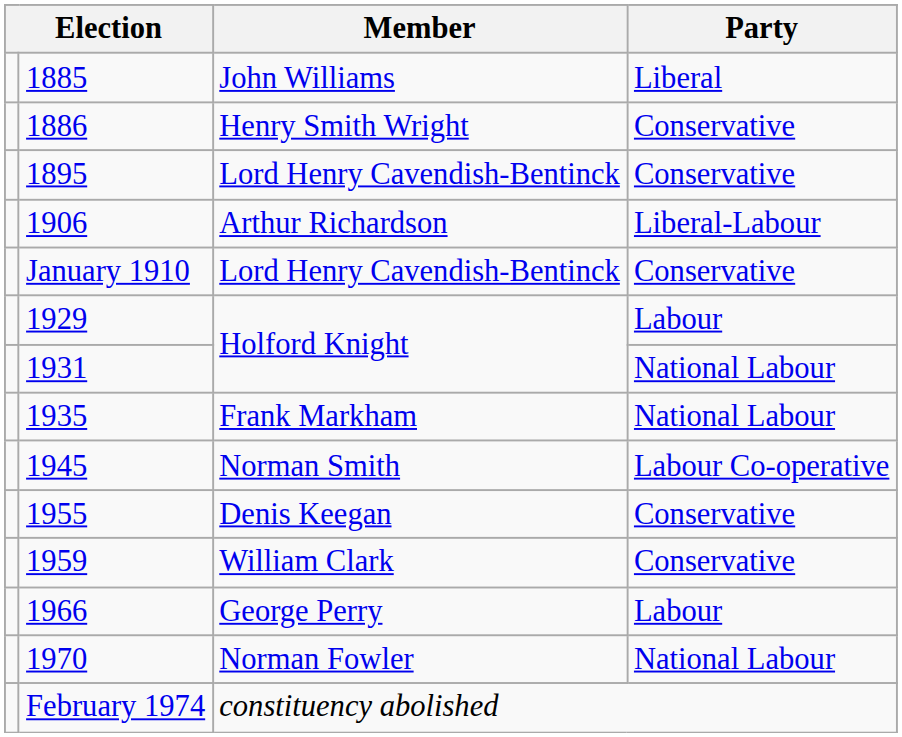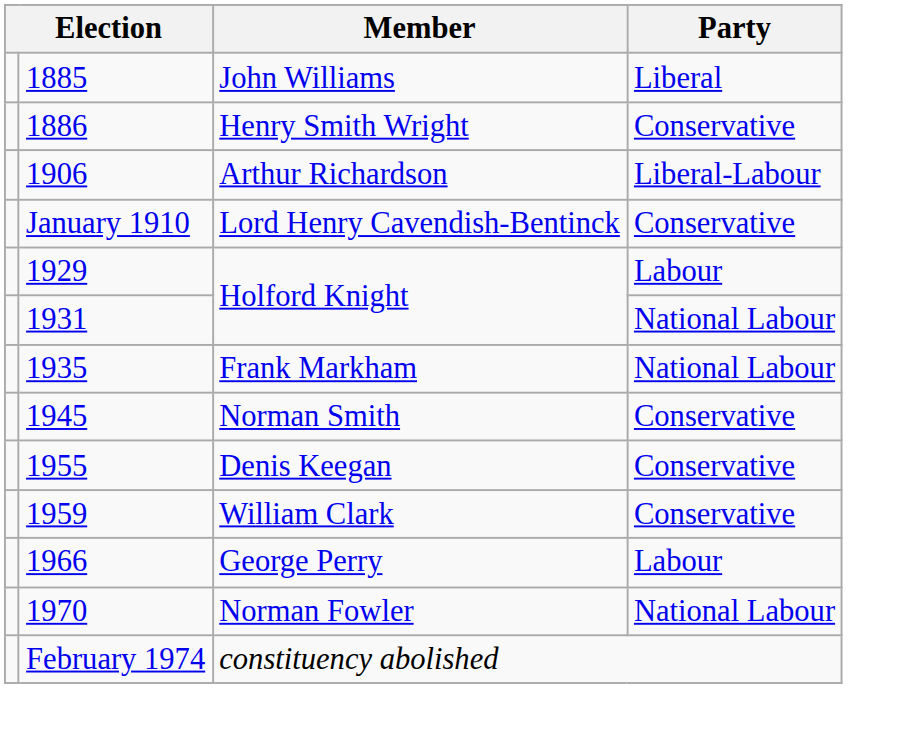- row: (57, 174)
(762, 464) Labour Co-operative -> (715, 416) Conservative
